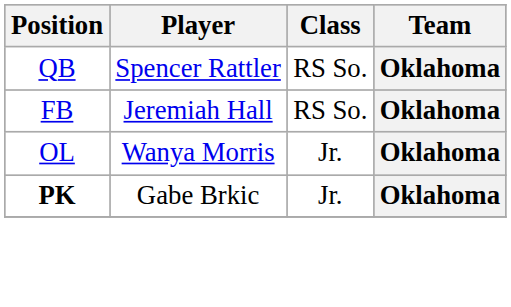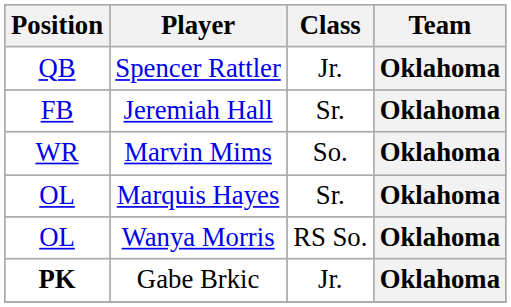(330, 68) RS So. -> (330, 68) Jr.
(330, 110) RS So. -> (330, 110) Sr.
+ row: (198, 152)
+ row: (198, 195)
(330, 152) Jr. -> (330, 237) RS So.
